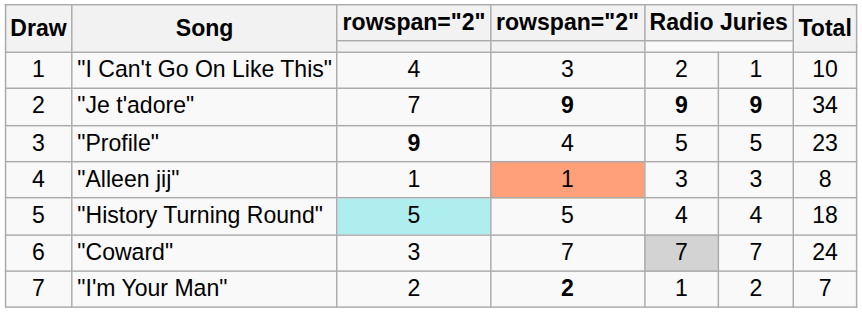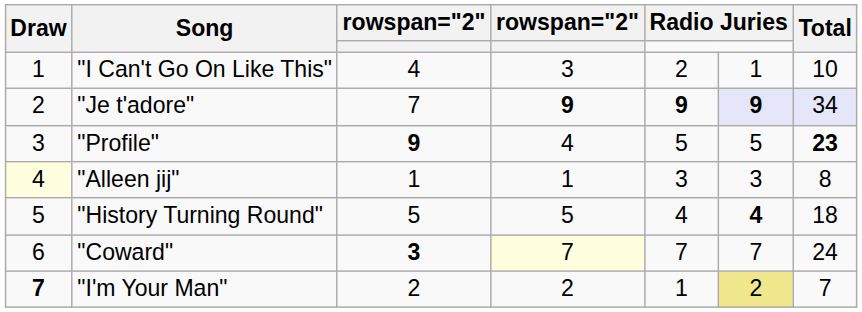(756, 106) no background -> (756, 106) lavender background
(825, 106) no background -> (825, 106) lavender background
(825, 143) normal -> (825, 143) bold
(39, 179) no background -> (39, 179) lightyellow background
(567, 179) lightsalmon background -> (567, 179) no background
(414, 216) paleturquoise background -> (414, 216) no background
(756, 216) normal -> (756, 216) bold
(414, 252) normal -> (414, 252) bold
(567, 252) no background -> (567, 252) lightyellow background
(681, 252) lightgrey background -> (681, 252) no background
(39, 289) normal -> (39, 289) bold
(567, 289) bold -> (567, 289) normal
(756, 289) no background -> (756, 289) khaki background
